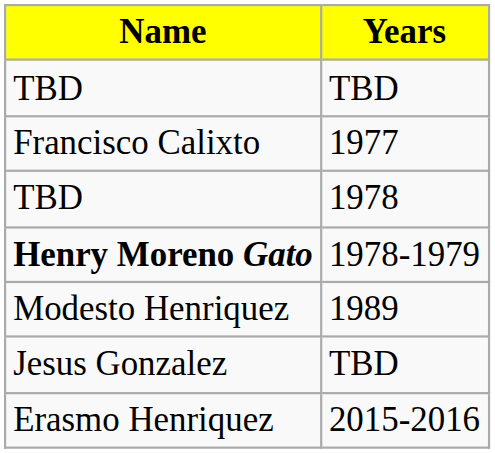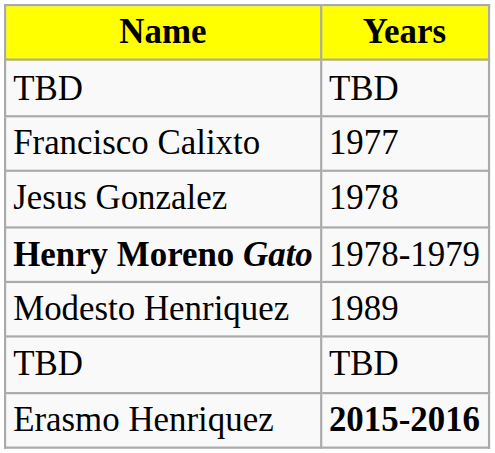(48, 198) TBD -> (120, 198) Jesus Gonzalez
(120, 364) Jesus Gonzalez -> (48, 364) TBD
(404, 419) normal -> (404, 419) bold
